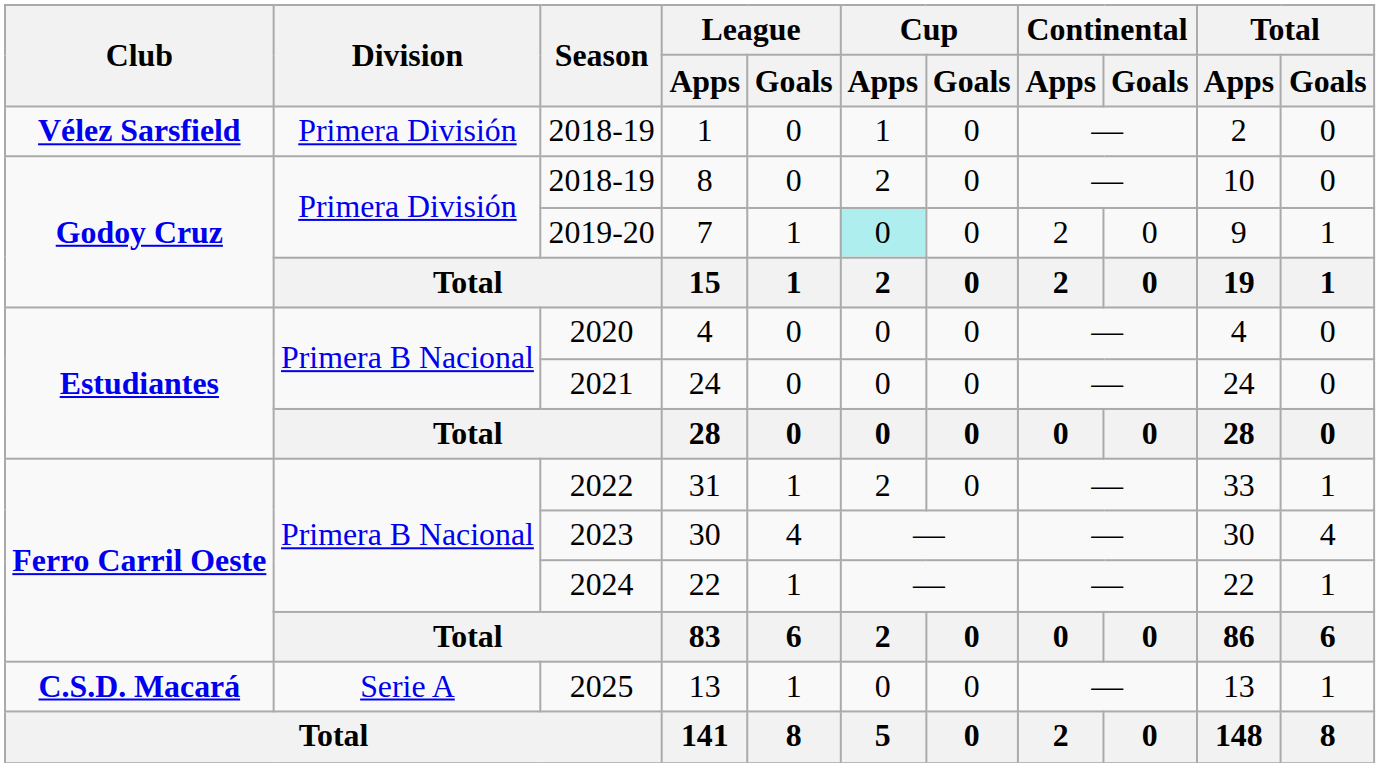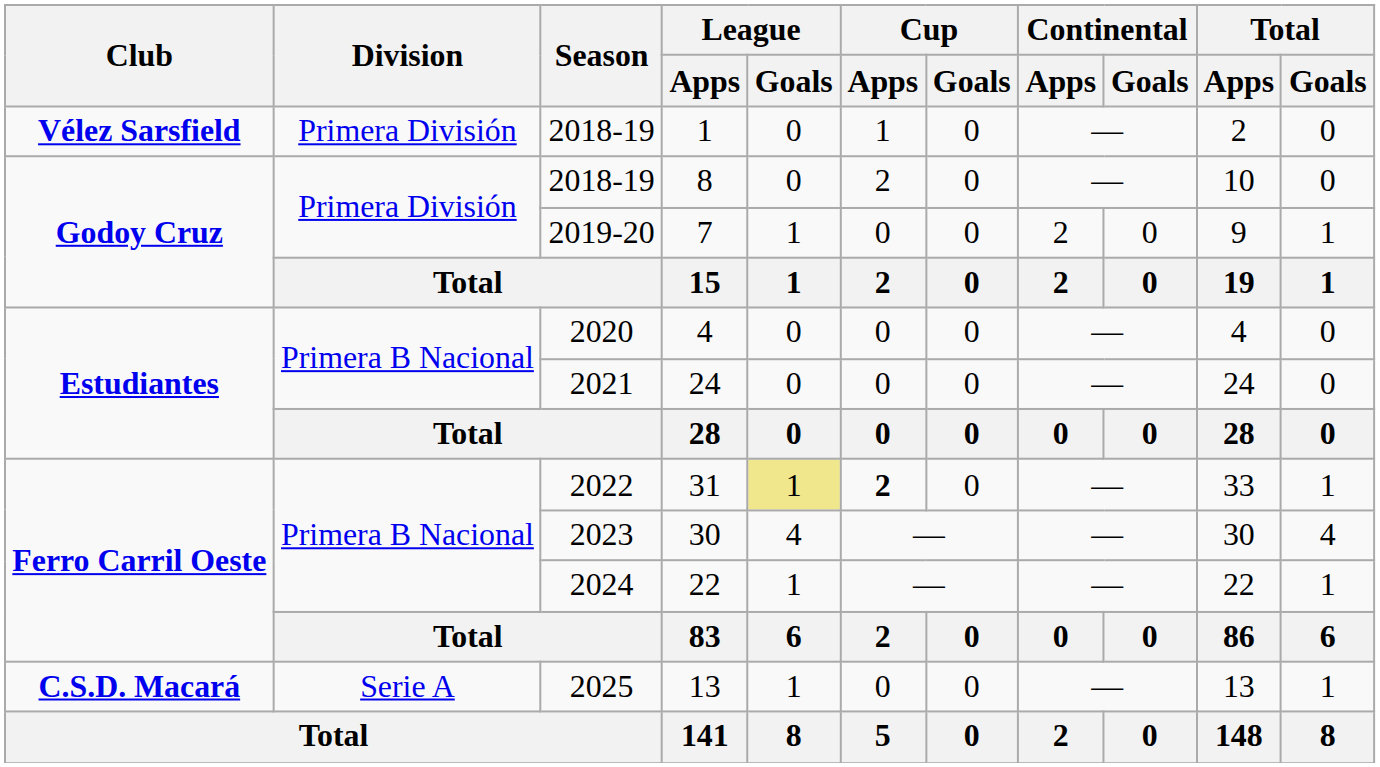(883, 231) paleturquoise background -> (883, 231) no background
(794, 484) no background -> (794, 484) khaki background
(883, 484) normal -> (883, 484) bold
